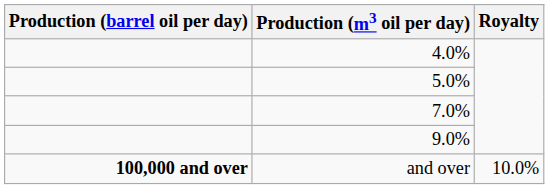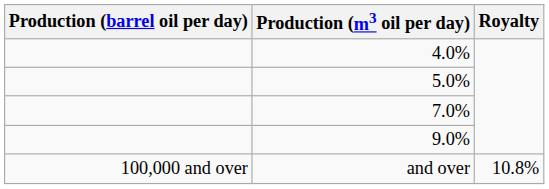(182, 168) bold -> (184, 168) normal
(516, 168) 10.0% -> (516, 168) 10.8%
